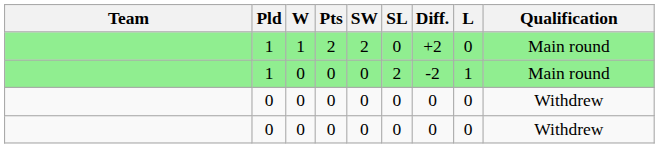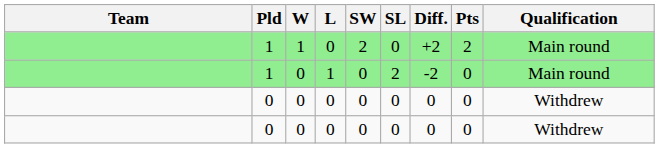columns swapped: (468, 18) <-> (331, 18)
